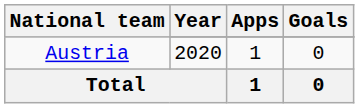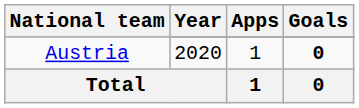(318, 53) normal -> (318, 53) bold
